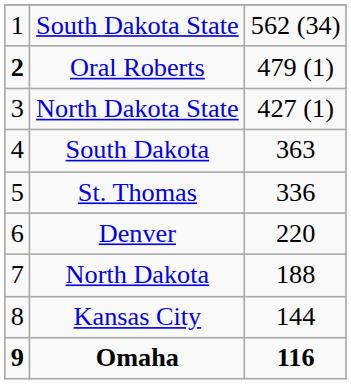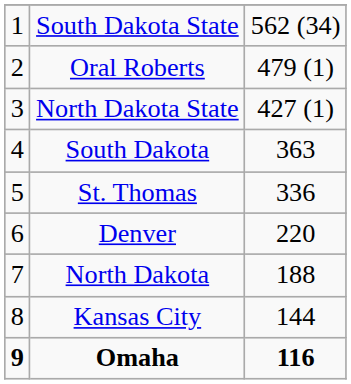(17, 66) bold -> (17, 66) normal
